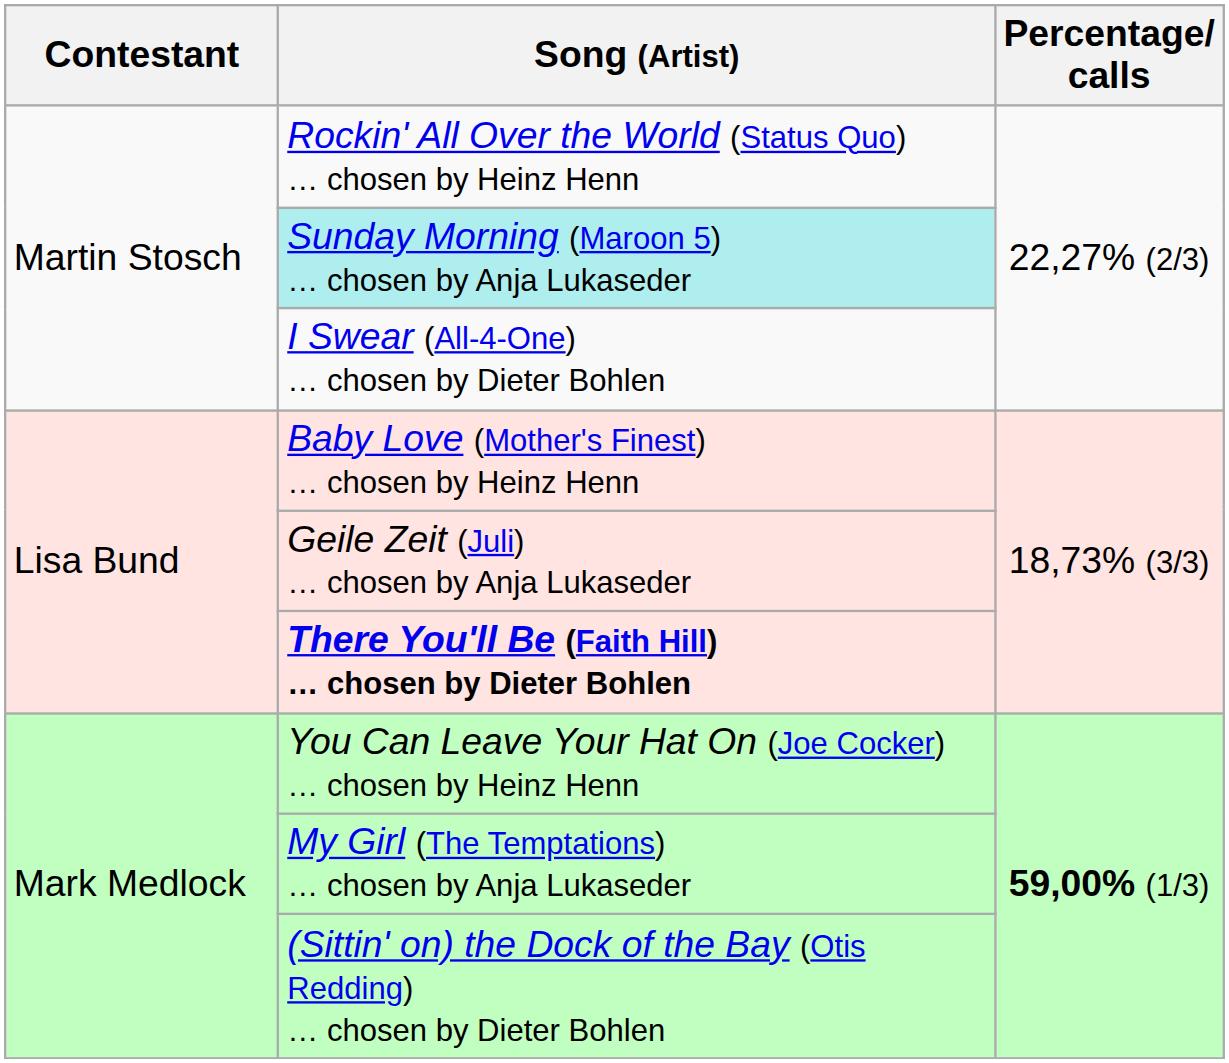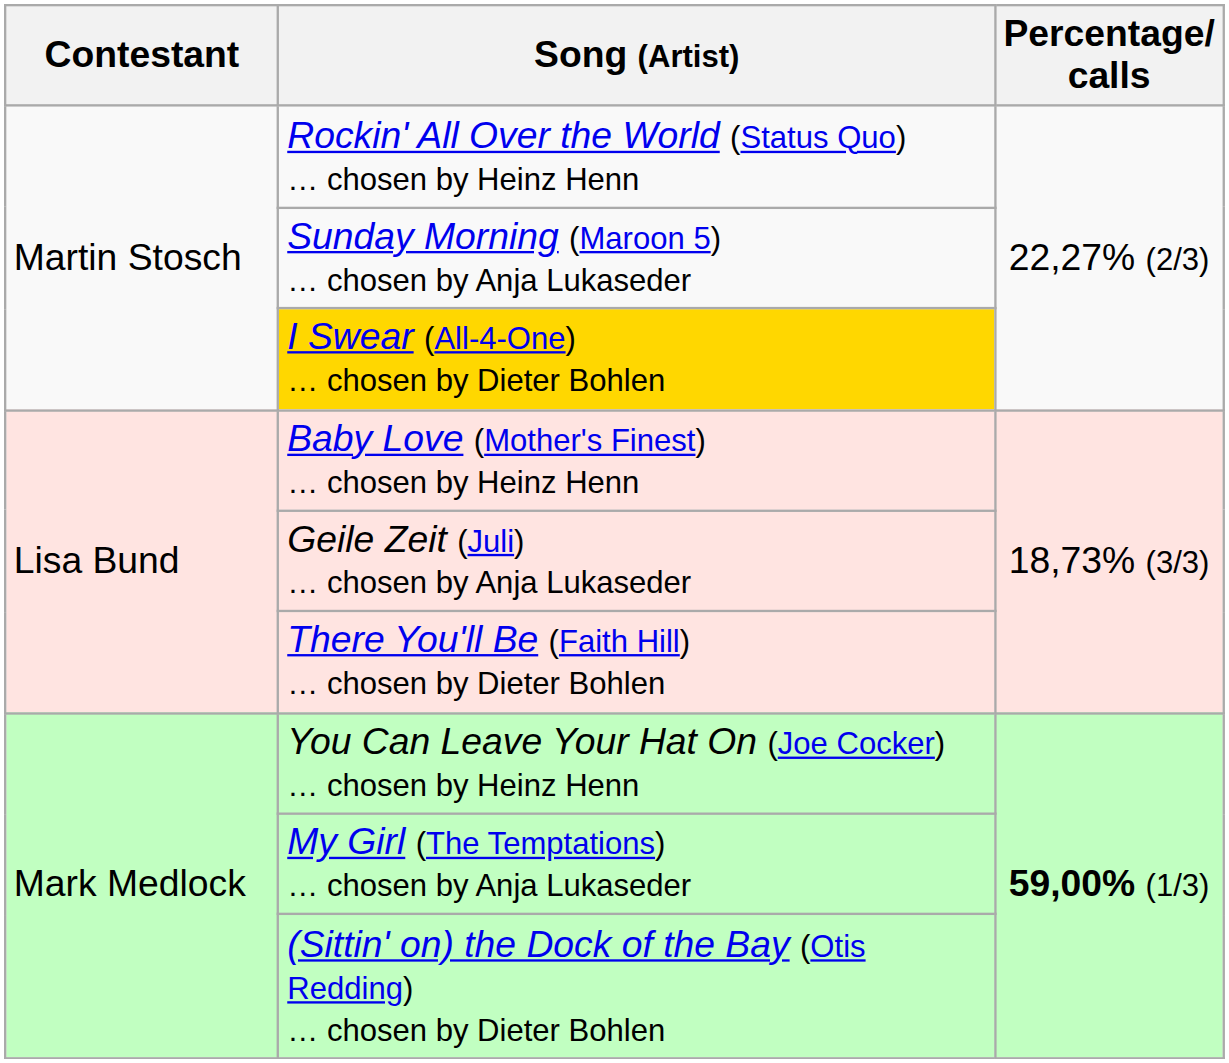(504, 257) paleturquoise background -> (504, 257) no background
(476, 358) no background -> (476, 358) gold background
(502, 661) bold -> (489, 661) normal
